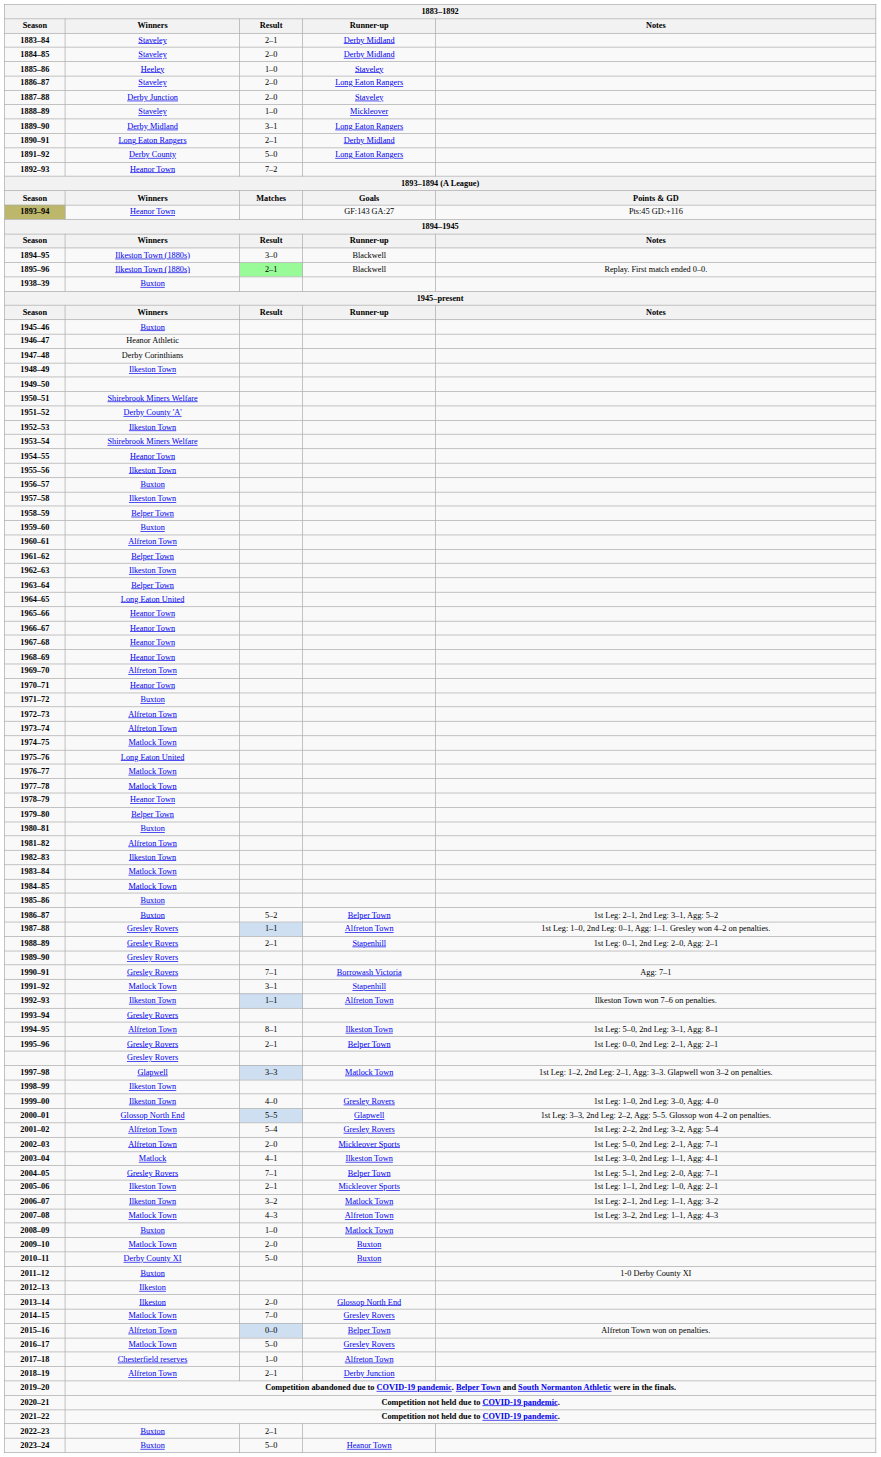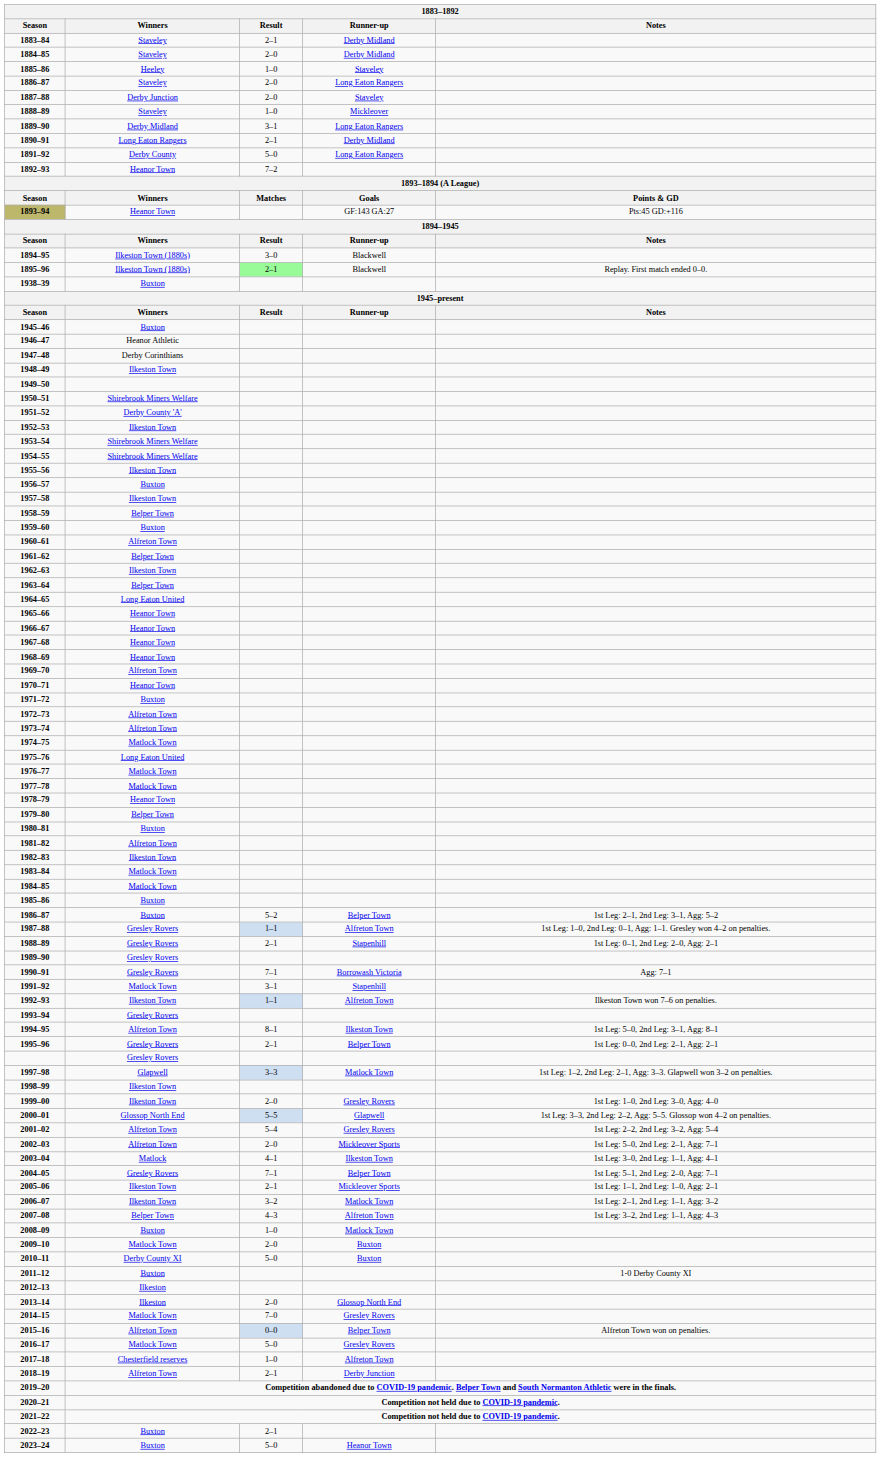(153, 456) Heanor Town -> (153, 456) Shirebrook Miners Welfare
(271, 1101) 4–0 -> (271, 1101) 2–0
(153, 1216) Matlock Town -> (153, 1216) Belper Town
